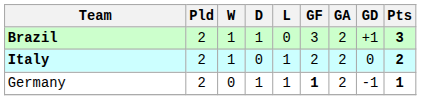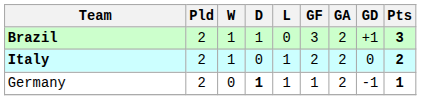(259, 83) normal -> (259, 83) bold
(315, 83) bold -> (315, 83) normal
